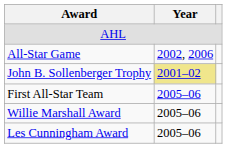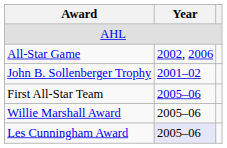(179, 73) khaki background -> (179, 73) no background
(179, 133) no background -> (179, 133) lavender background
